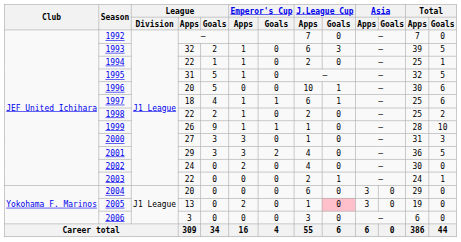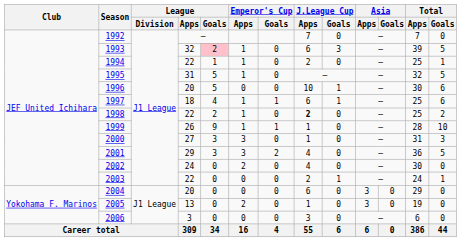(215, 50) no background -> (215, 50) pink background
(308, 114) normal -> (308, 114) bold
(339, 205) pink background -> (339, 205) no background
